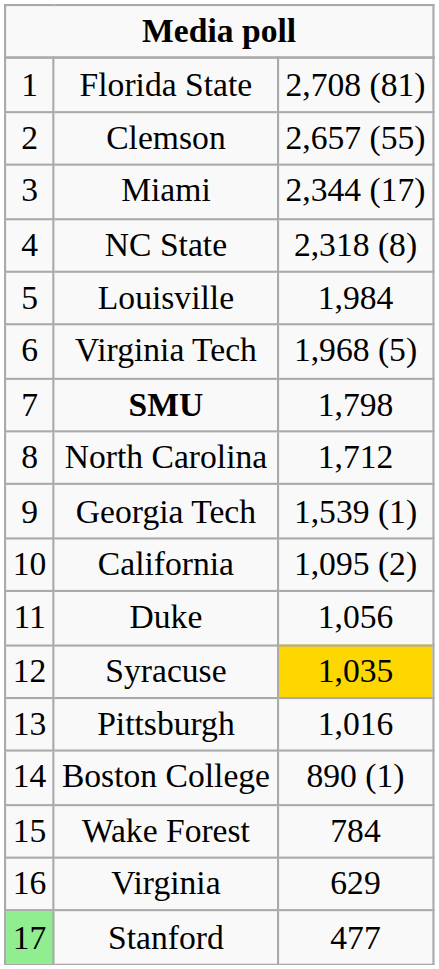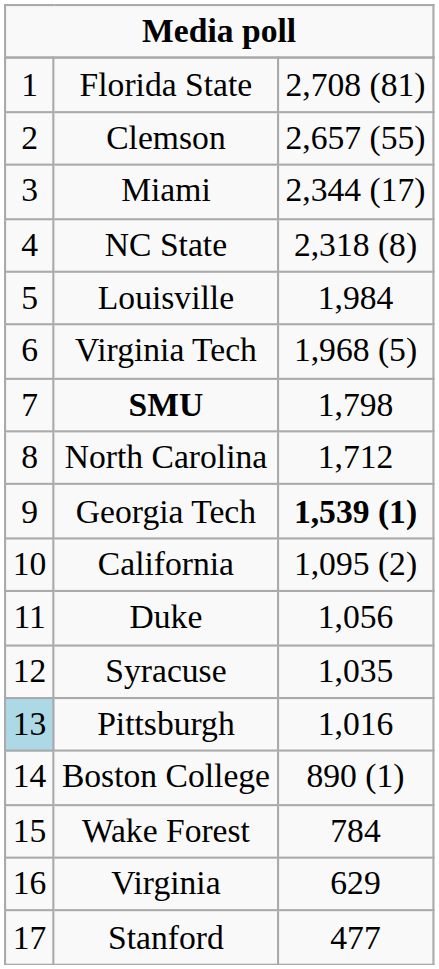(355, 510) normal -> (355, 510) bold
(355, 670) gold background -> (355, 670) no background
(30, 723) no background -> (30, 723) lightblue background
(30, 937) lightgreen background -> (30, 937) no background
